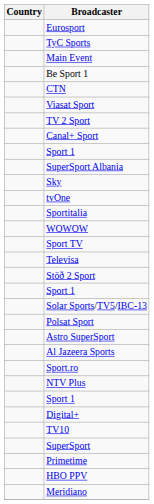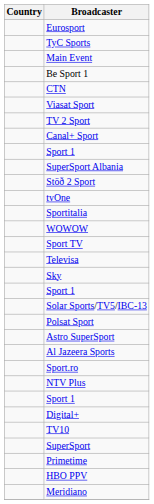(54, 182) Sky -> (71, 182) Stöð 2 Sport
(71, 275) Stöð 2 Sport -> (54, 275) Sky
